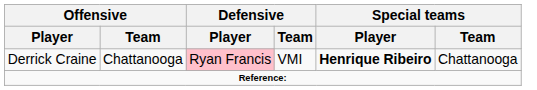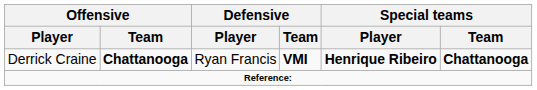(143, 59) normal -> (146, 59) bold
(230, 59) pink background -> (236, 59) no background
(290, 59) normal -> (295, 59) bold
(478, 59) normal -> (486, 59) bold
